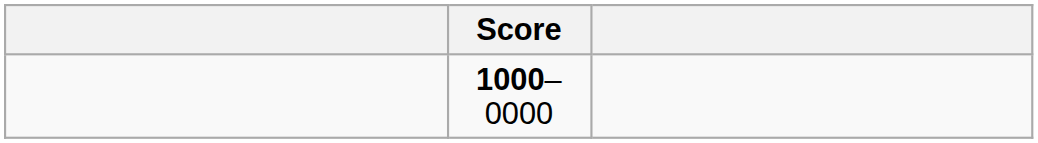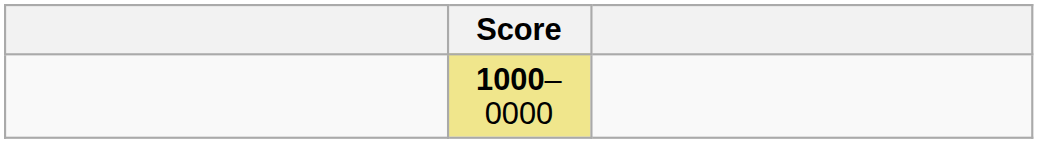(519, 96) no background -> (519, 96) khaki background
